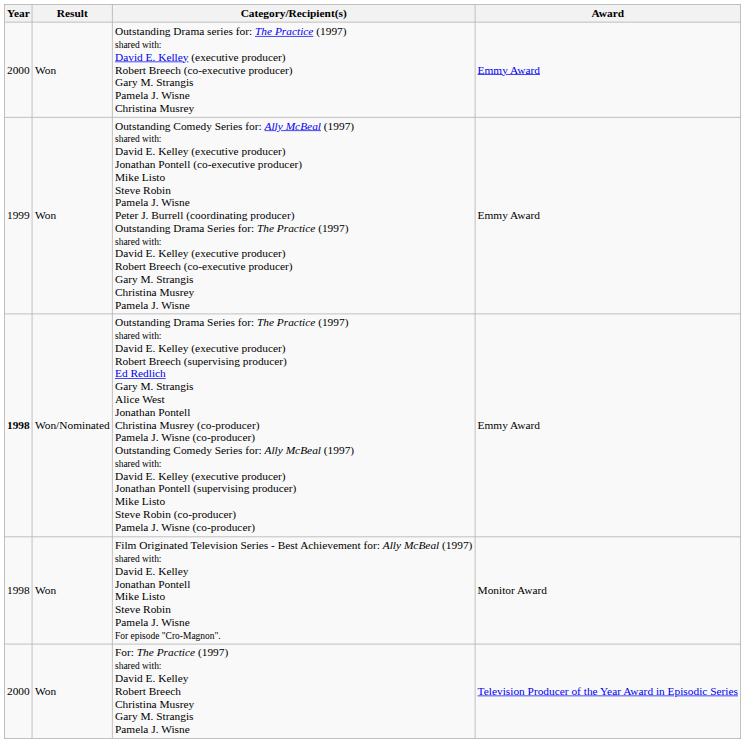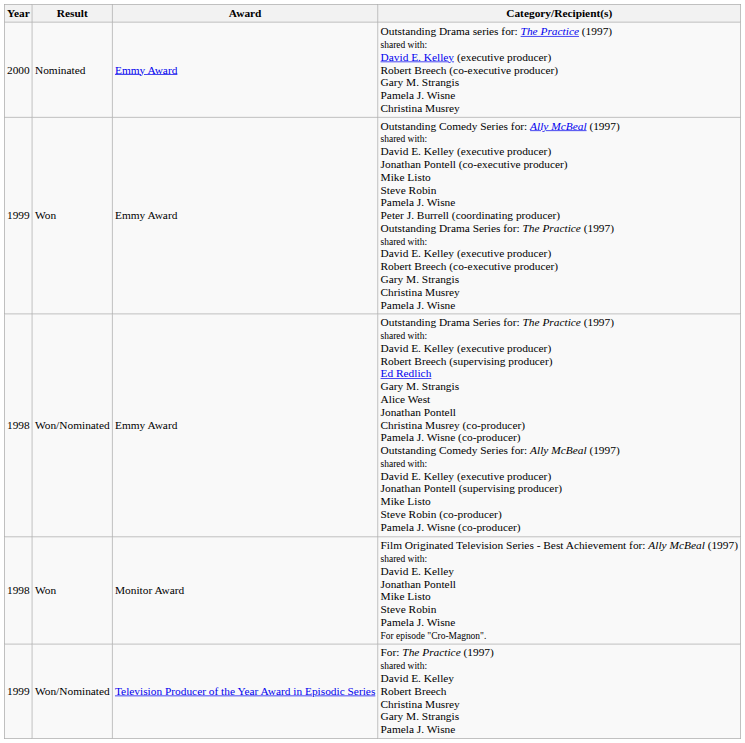columns swapped: (608, 13) <-> (294, 13)
(46, 69) Won -> (60, 69) Nominated
(18, 425) bold -> (18, 425) normal
(18, 691) 2000 -> (18, 691) 1999
(46, 691) Won -> (72, 691) Won/Nominated
